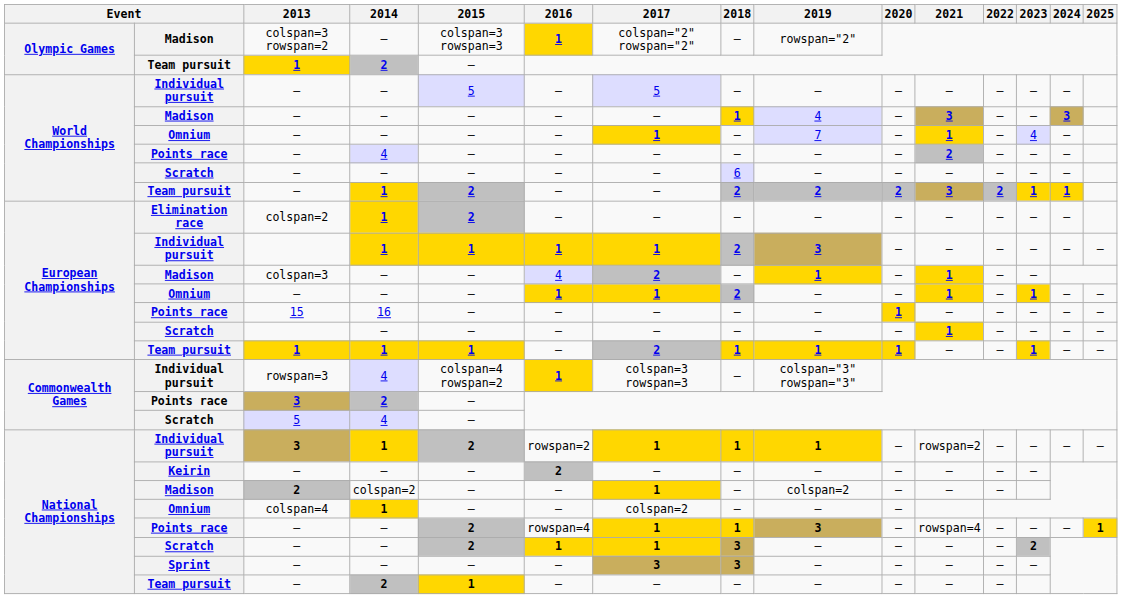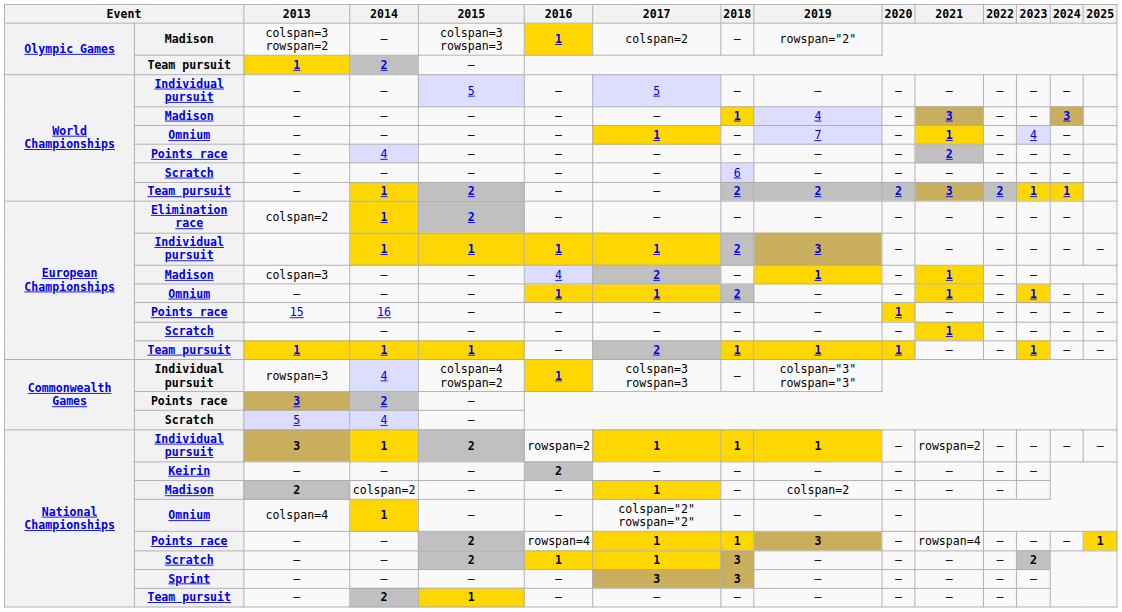(657, 39) colspan="2" rowspan="2" -> (657, 39) colspan=2
(657, 509) colspan=2 -> (657, 515) colspan="2" rowspan="2"
